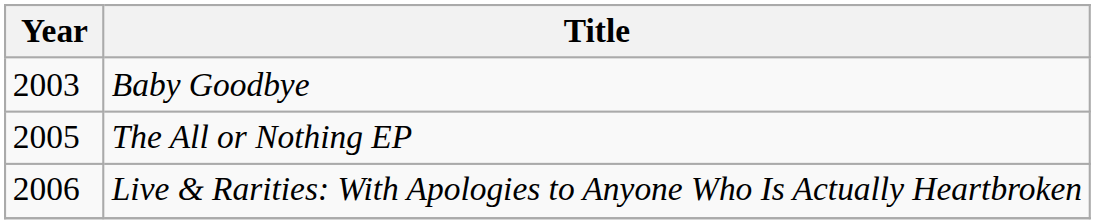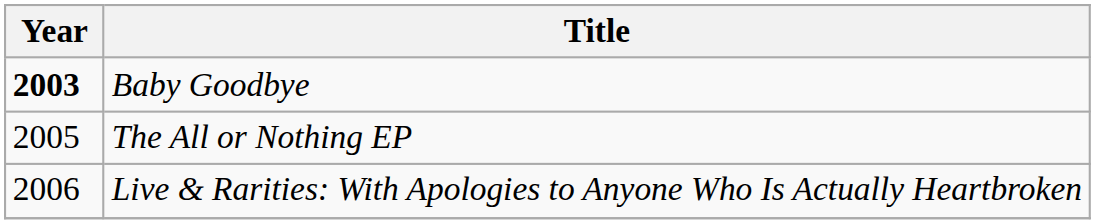(46, 84) normal -> (46, 84) bold
